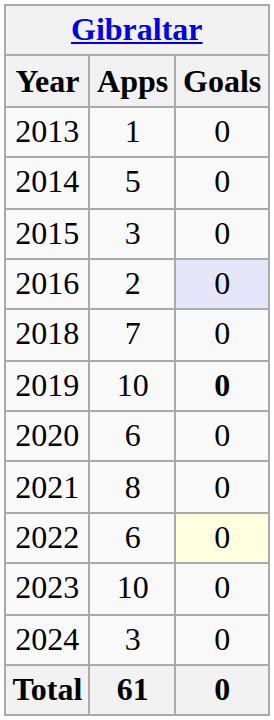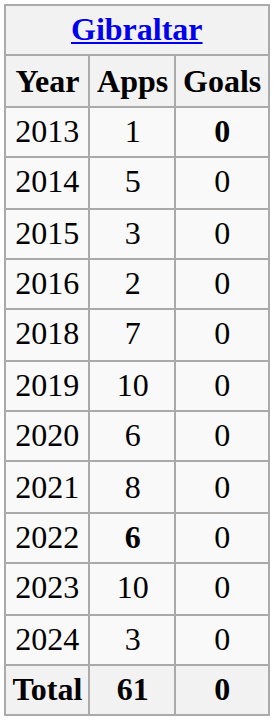(222, 131) normal -> (222, 131) bold
(222, 283) lavender background -> (222, 283) no background
(222, 385) bold -> (222, 385) normal
(133, 537) normal -> (133, 537) bold
(222, 537) lightyellow background -> (222, 537) no background
